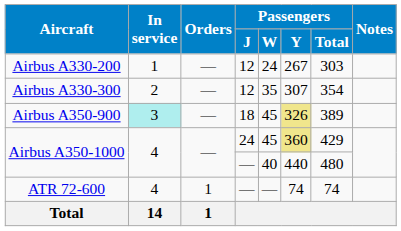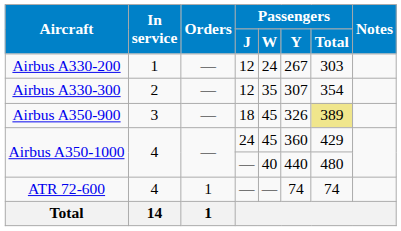(154, 115) paleturquoise background -> (154, 115) no background
(296, 115) khaki background -> (296, 115) no background
(332, 115) no background -> (332, 115) khaki background
(296, 139) khaki background -> (296, 139) no background
